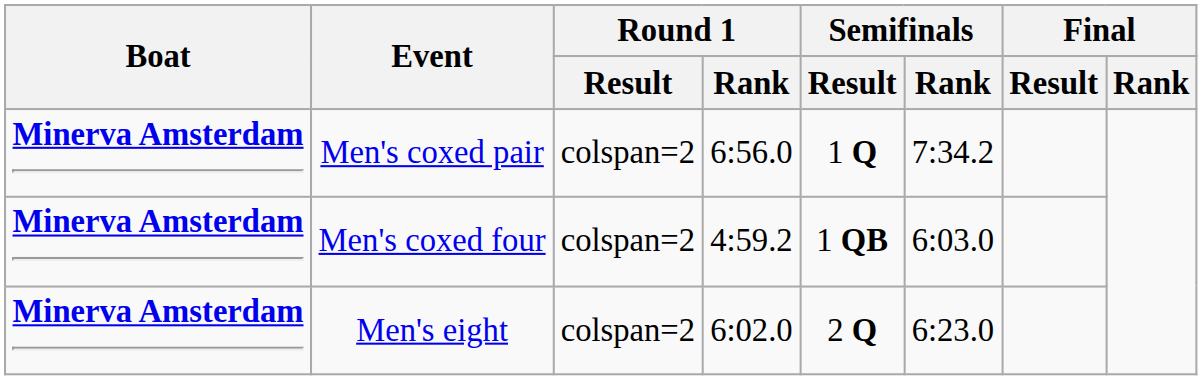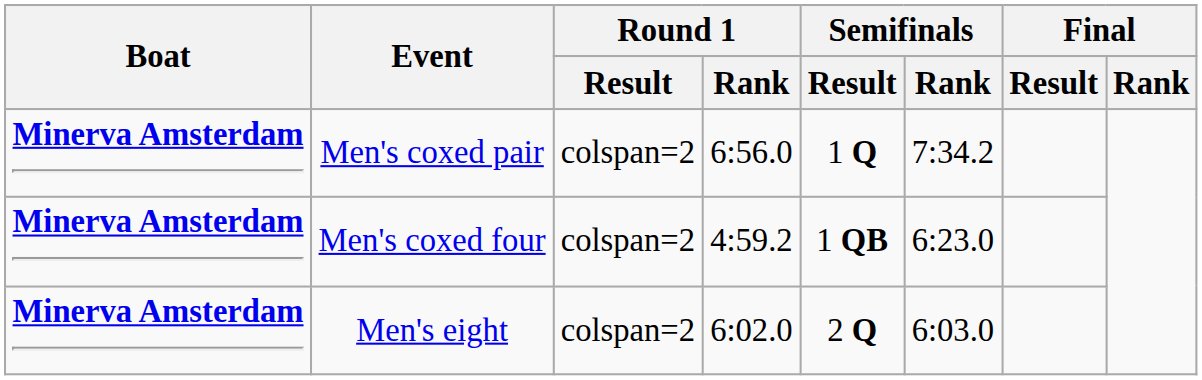(953, 240) 6:03.0 -> (953, 240) 6:23.0
(953, 329) 6:23.0 -> (953, 329) 6:03.0
